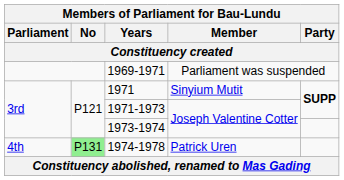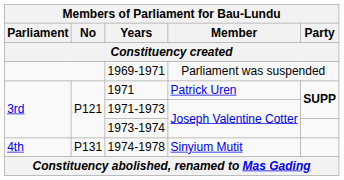(207, 90) Sinyium Mutit -> (204, 90) Patrick Uren
(88, 147) lightgreen background -> (88, 147) no background
(204, 147) Patrick Uren -> (207, 147) Sinyium Mutit
